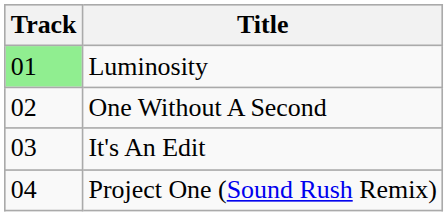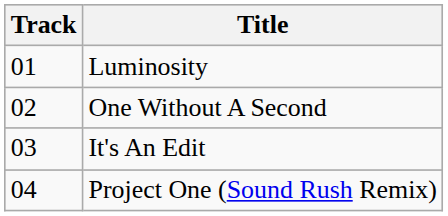(24, 66) lightgreen background -> (24, 66) no background
